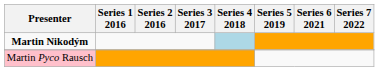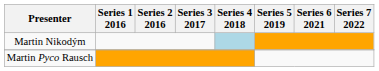(50, 41) bold -> (50, 41) normal
(50, 58) pink background -> (50, 58) no background
